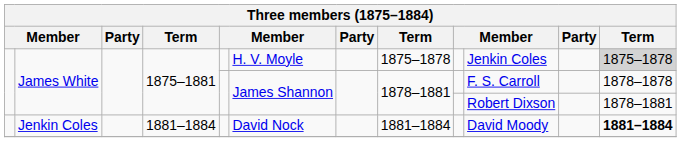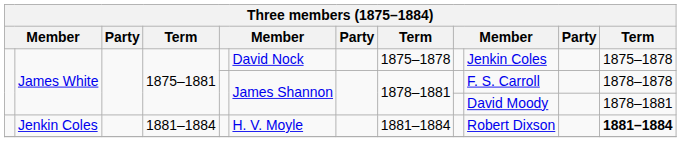(268, 59) H. V. Moyle -> (268, 59) David Nock
(638, 59) lightgrey background -> (638, 59) no background
(511, 103) Robert Dixson -> (508, 103) David Moody
(268, 125) David Nock -> (268, 125) H. V. Moyle
(508, 125) David Moody -> (511, 125) Robert Dixson
